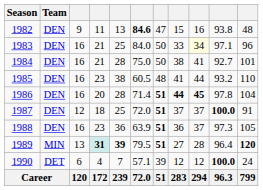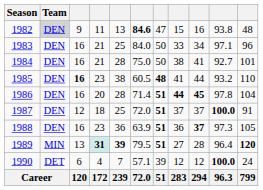(54, 29) no background -> (54, 29) lightgrey background
(199, 45) lightyellow background -> (199, 45) no background
(79, 78) normal -> (79, 78) bold
(161, 78) normal -> (161, 78) bold
(199, 128) normal -> (199, 128) bold
